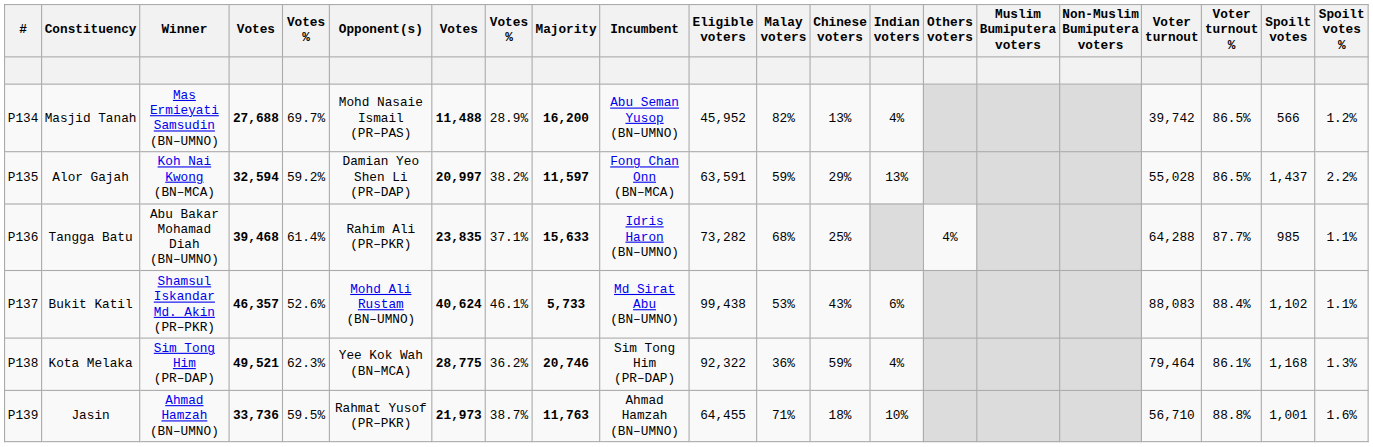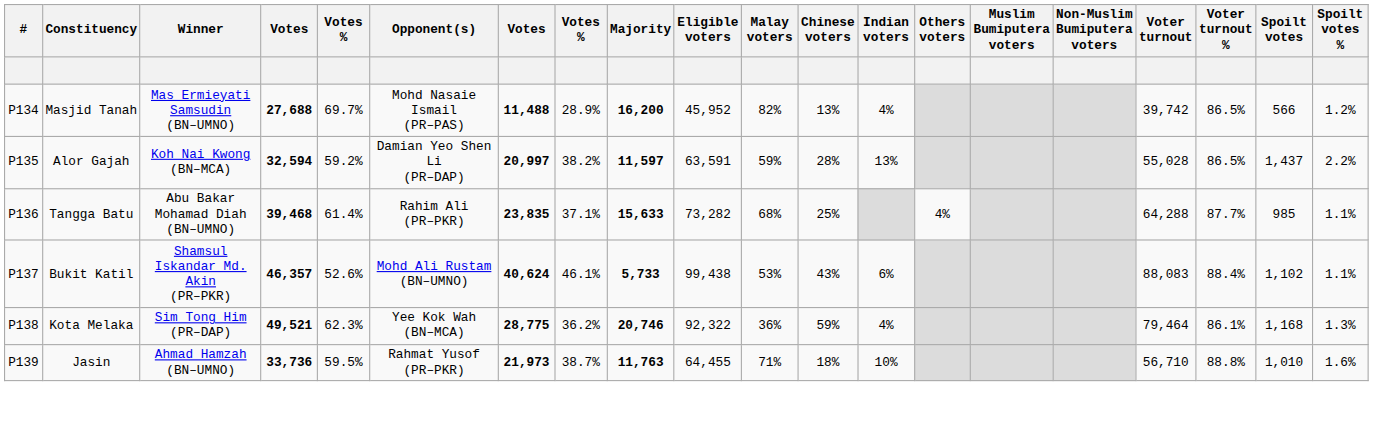- column: (645, 70)
(840, 177) 29% -> (828, 162) 28%
(1288, 416) 1,001 -> (1284, 362) 1,010
